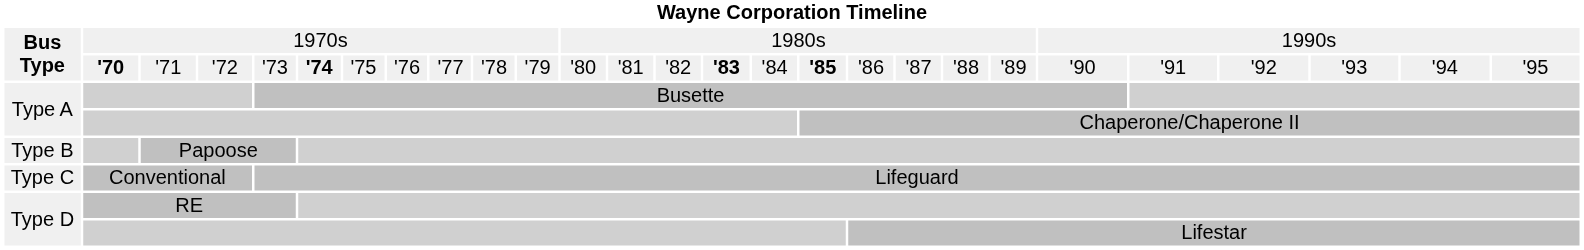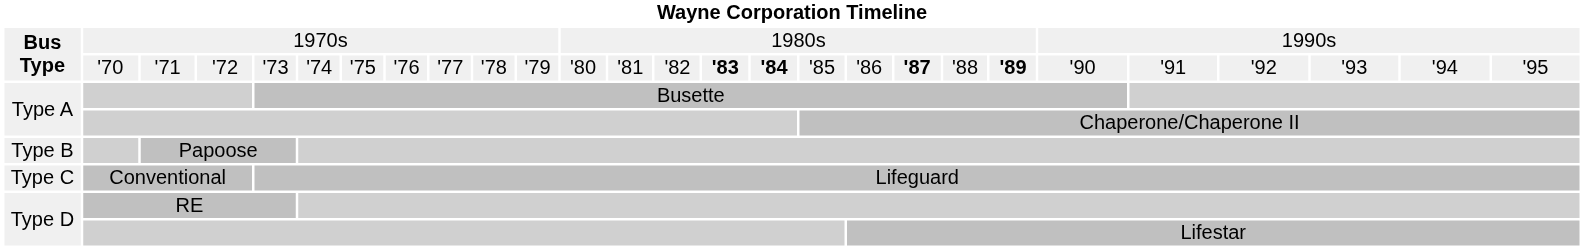(111, 67) bold -> (110, 67) normal
(319, 67) bold -> (319, 67) normal
(775, 67) normal -> (774, 67) bold
(823, 67) bold -> (822, 67) normal
(919, 67) normal -> (917, 67) bold
(1014, 67) normal -> (1013, 67) bold
